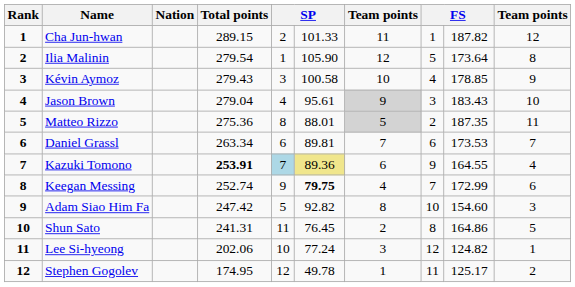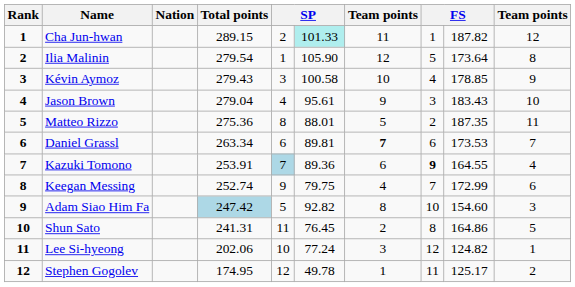(320, 36) no background -> (320, 36) paleturquoise background
(383, 100) lightgrey background -> (383, 100) no background
(383, 121) lightgrey background -> (383, 121) no background
(383, 143) normal -> (383, 143) bold
(234, 164) bold -> (234, 164) normal
(320, 164) khaki background -> (320, 164) no background
(433, 164) normal -> (433, 164) bold
(320, 185) bold -> (320, 185) normal
(234, 206) no background -> (234, 206) lightblue background
